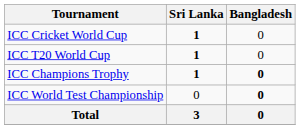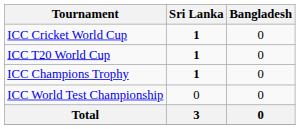(261, 74) bold -> (261, 74) normal
(261, 94) bold -> (261, 94) normal
